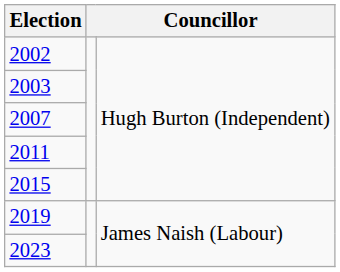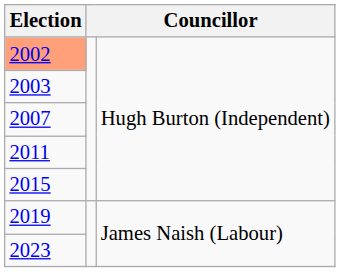(30, 53) no background -> (30, 53) lightsalmon background
